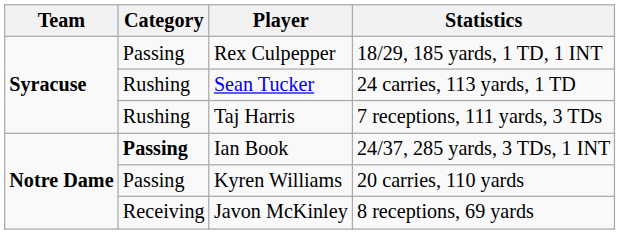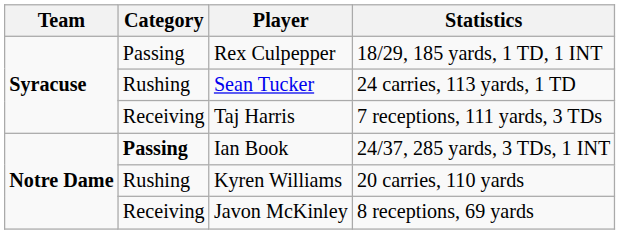(156, 116) Rushing -> (164, 116) Receiving
(154, 180) Passing -> (156, 180) Rushing
